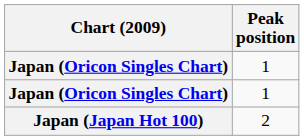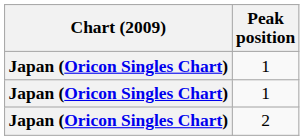(118, 120) Japan (Japan Hot 100) -> (118, 120) Japan (Oricon Singles Chart)
